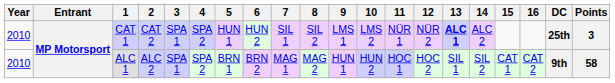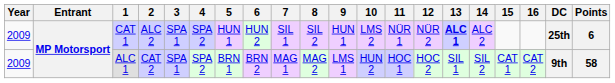(19, 35) 2010 -> (19, 35) 2009
(151, 35) CAT 2 -> (151, 35) ALC 2
(343, 35) LMS 1 -> (343, 35) HUN 1
(591, 35) 3 -> (591, 35) 6
(19, 63) 2010 -> (19, 63) 2009
(151, 63) ALC 2 -> (151, 63) CAT 2
(343, 63) HUN 1 -> (343, 63) LMS 1
